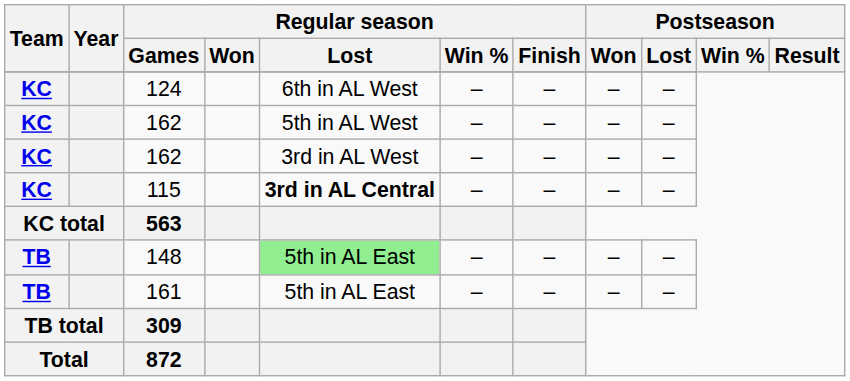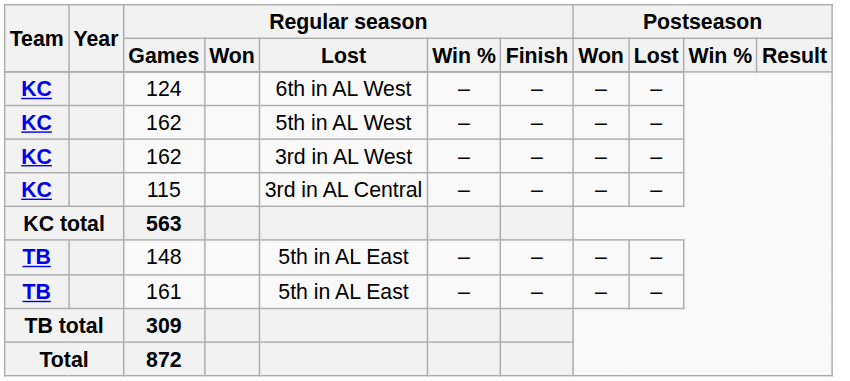(350, 190) bold -> (344, 190) normal
(350, 258) lightgreen background -> (344, 258) no background
